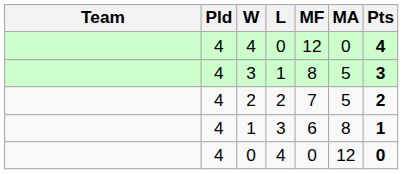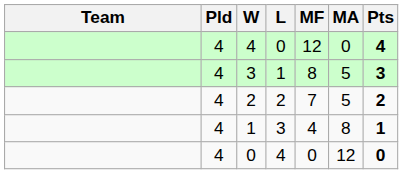(312, 127) 6 -> (312, 127) 4
